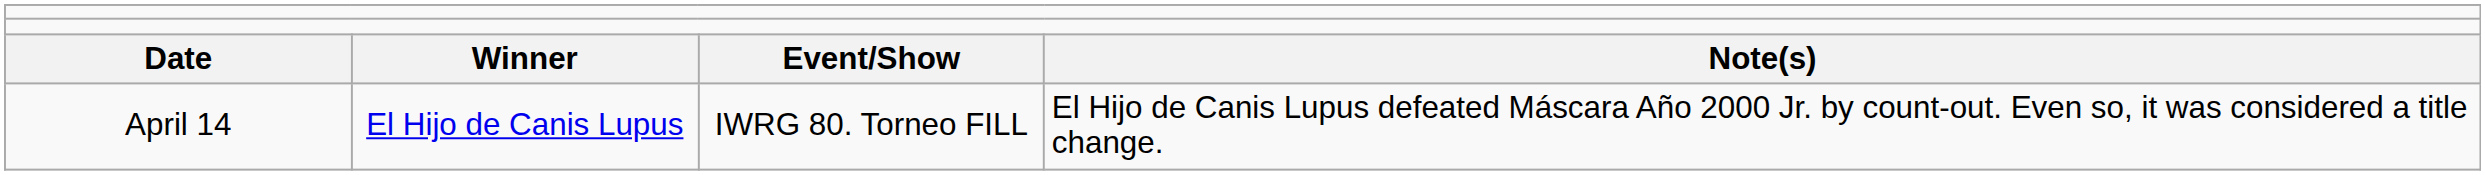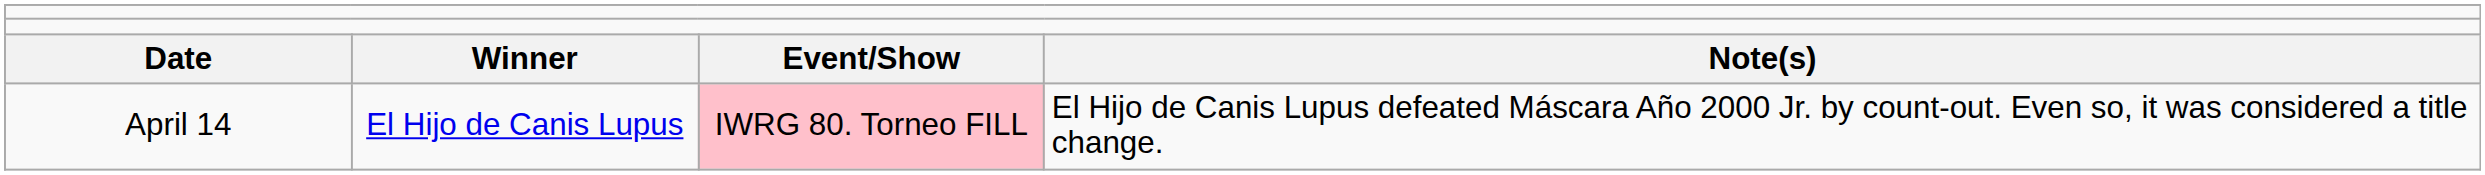(871, 125) no background -> (871, 125) pink background
